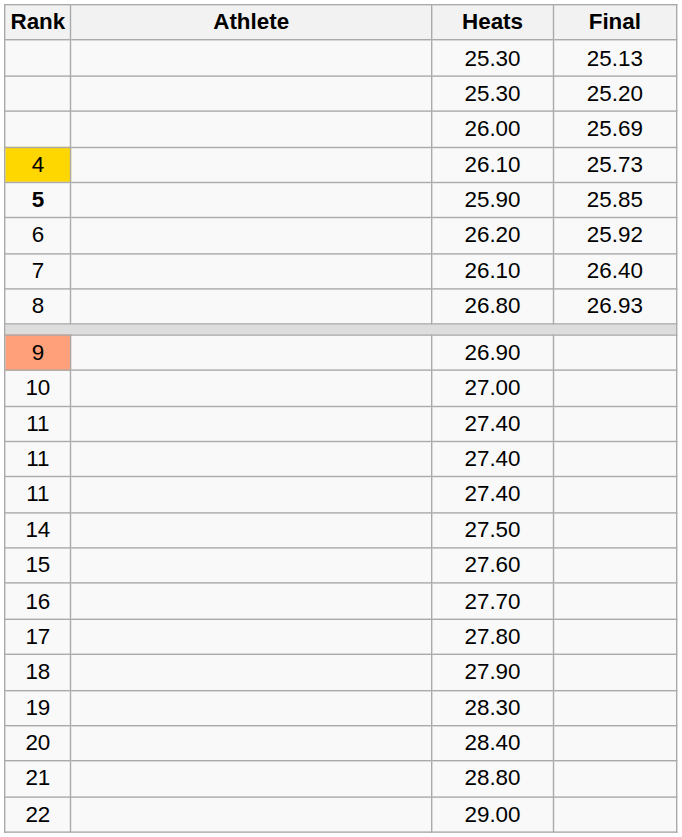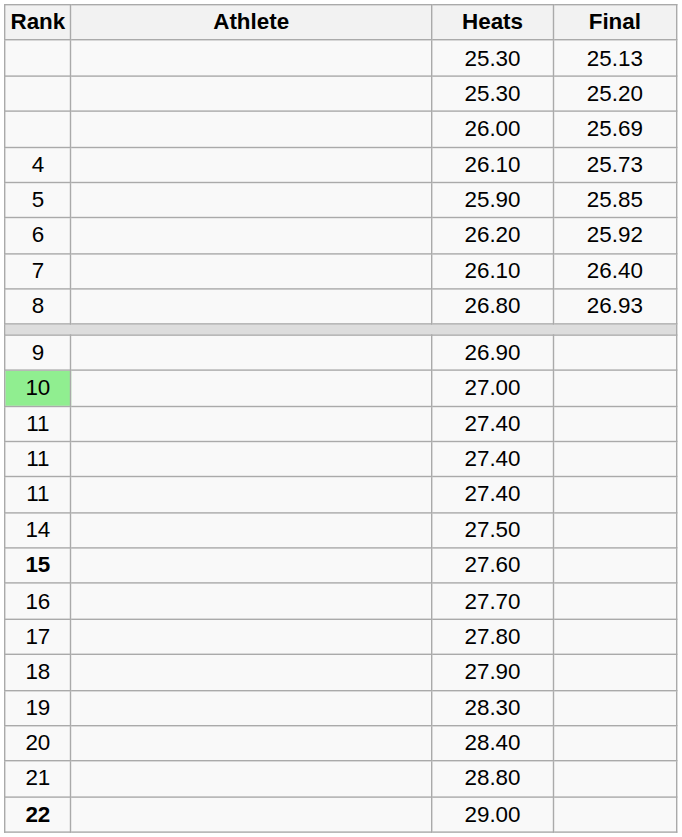(38, 164) gold background -> (38, 164) no background
(38, 199) bold -> (38, 199) normal
(38, 352) lightsalmon background -> (38, 352) no background
(38, 387) no background -> (38, 387) lightgreen background
(38, 565) normal -> (38, 565) bold
(38, 814) normal -> (38, 814) bold
